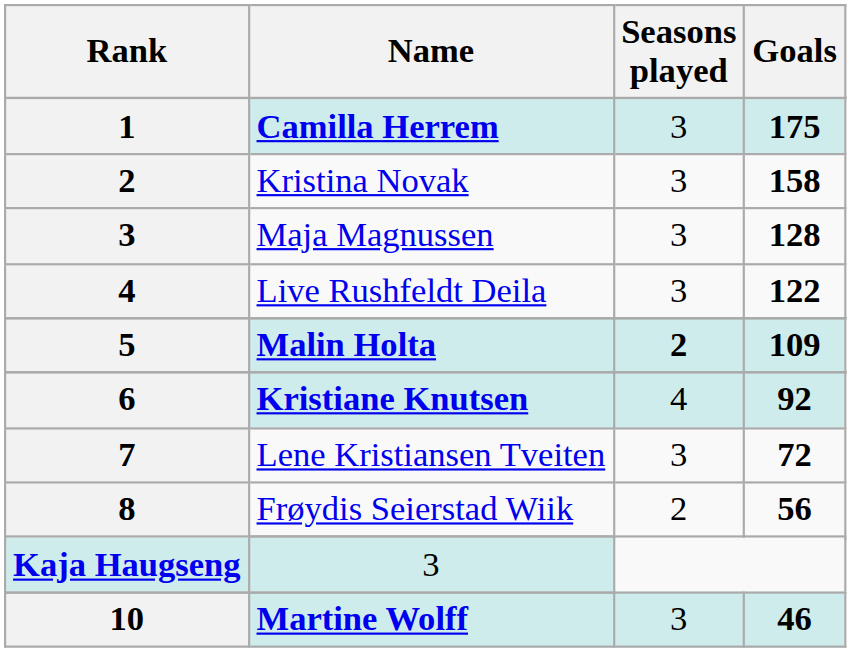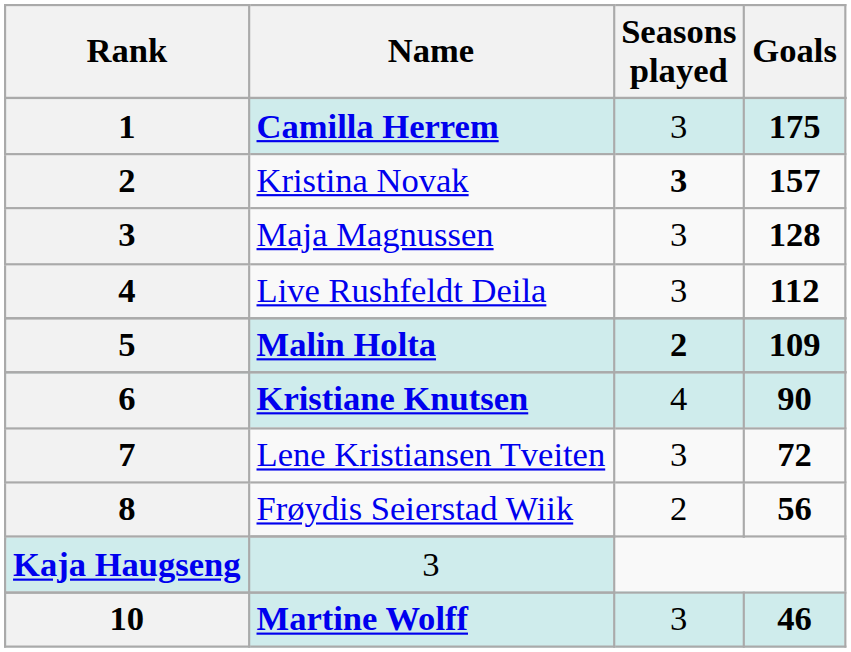(679, 180) normal -> (679, 180) bold
(795, 180) 158 -> (795, 180) 157
(795, 290) 122 -> (795, 290) 112
(795, 399) 92 -> (795, 399) 90
